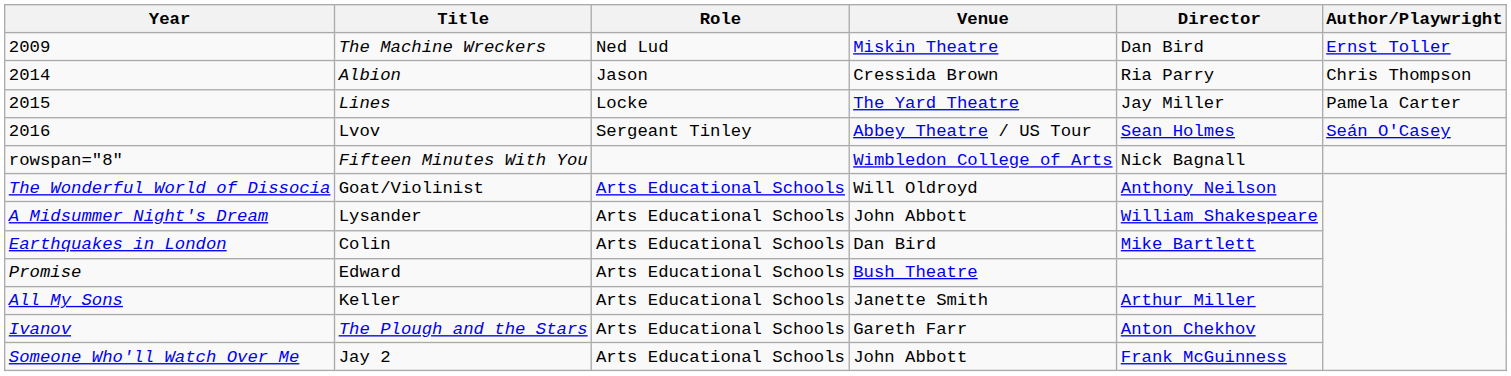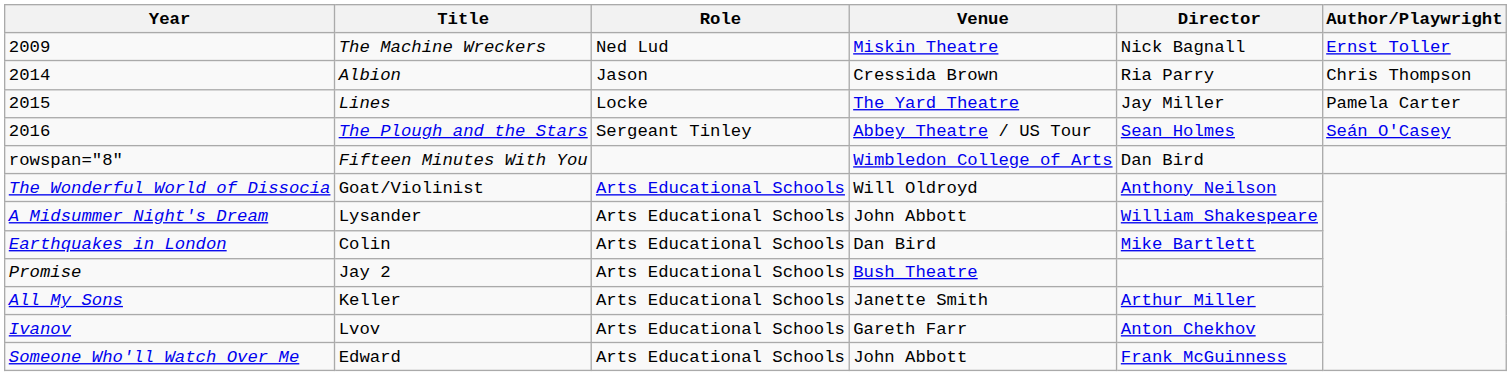(1162, 47) Dan Bird -> (1183, 47) Nick Bagnall
(359, 131) Lvov -> (463, 131) The Plough and the Stars
(1183, 160) Nick Bagnall -> (1162, 160) Dan Bird
(370, 272) Edward -> (365, 272) Jay 2
(463, 329) The Plough and the Stars -> (359, 329) Lvov
(365, 357) Jay 2 -> (370, 357) Edward
